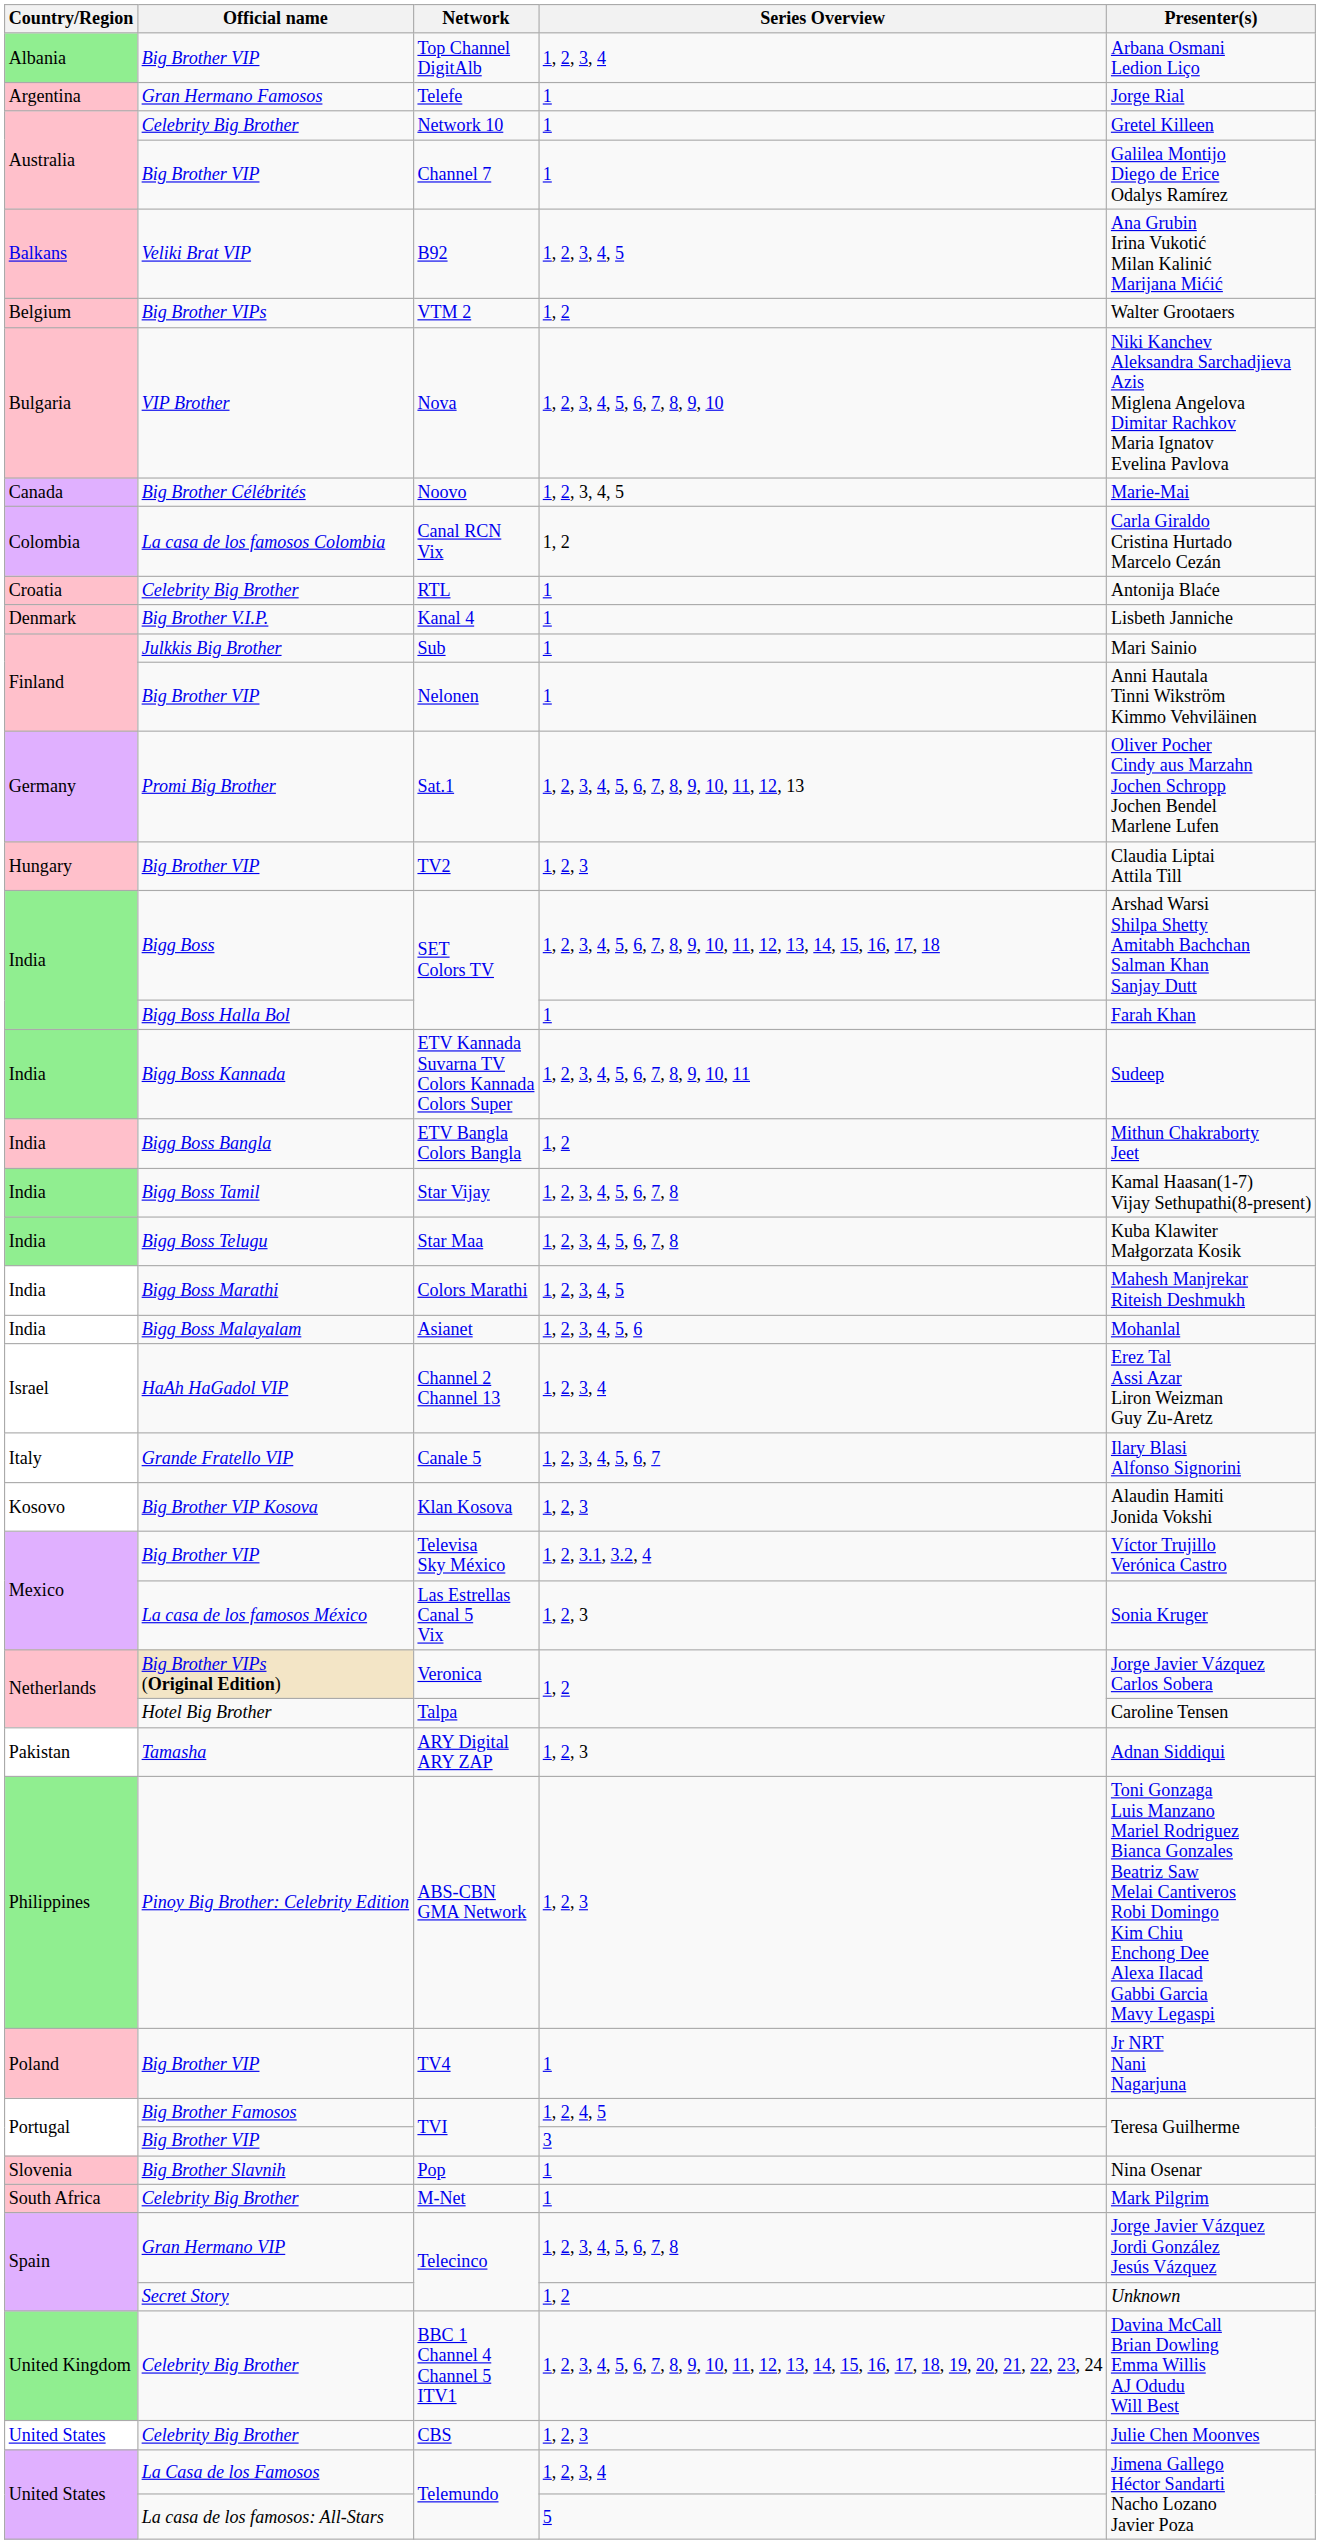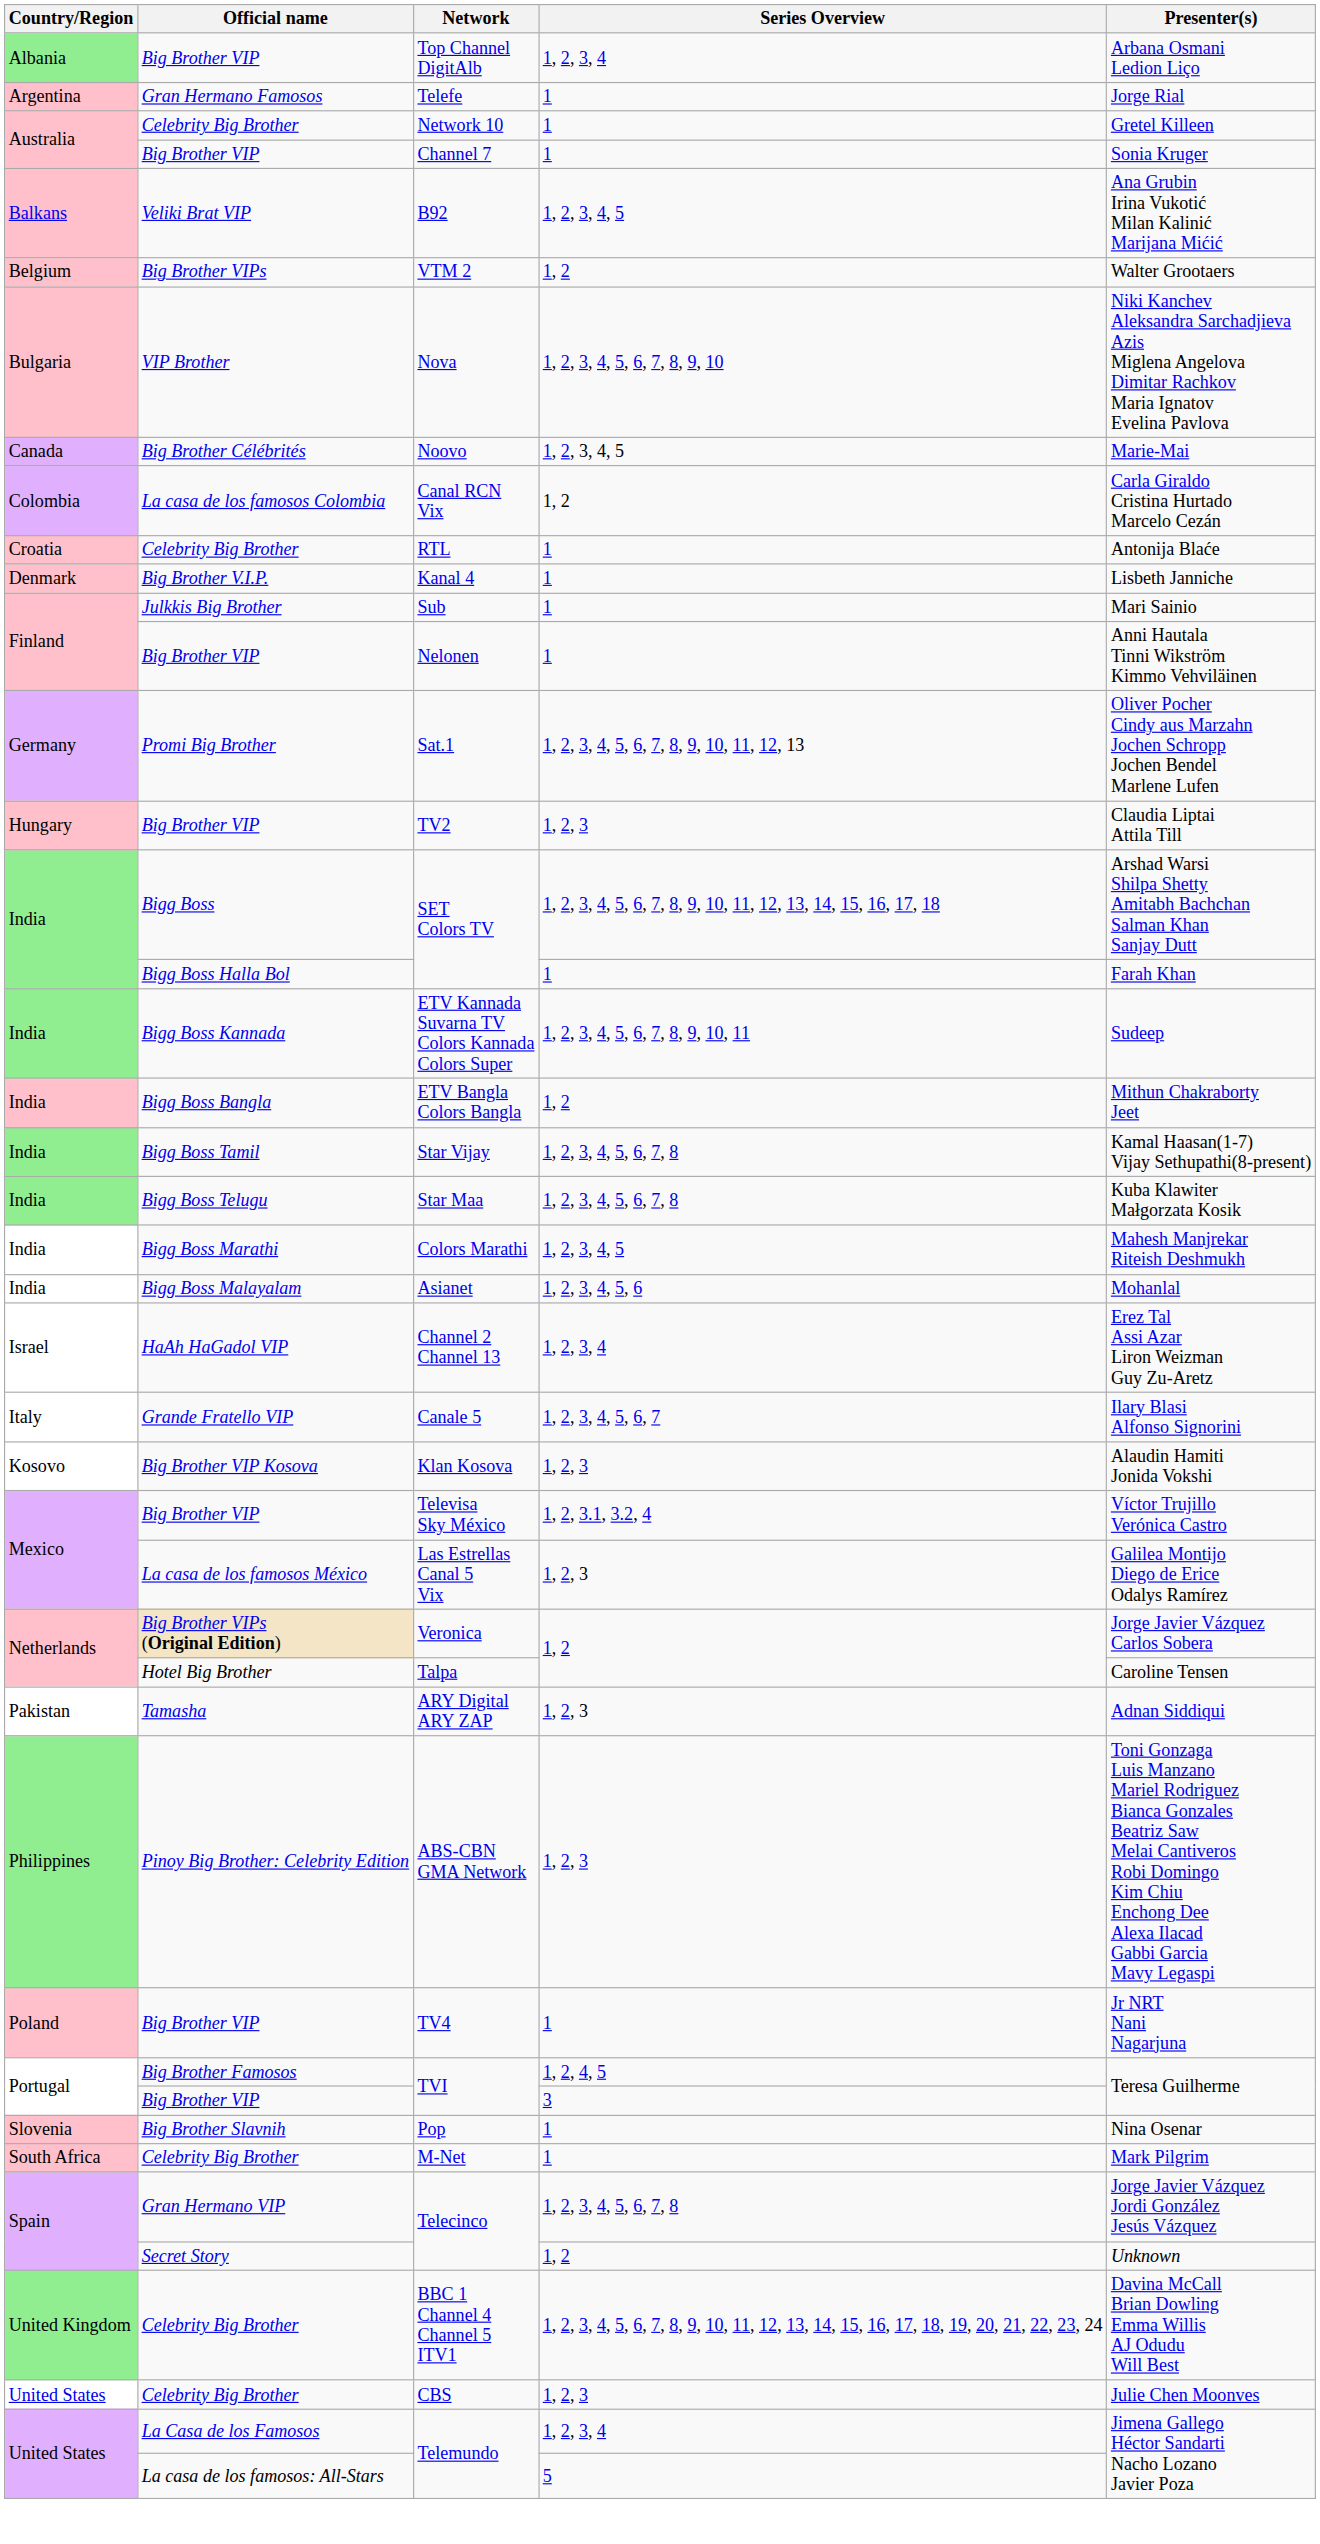(1169, 174) Galilea Montijo Diego de Erice Odalys Ramírez -> (1159, 153) Sonia Kruger
(1159, 1614) Sonia Kruger -> (1169, 1574) Galilea Montijo Diego de Erice Odalys Ramírez
